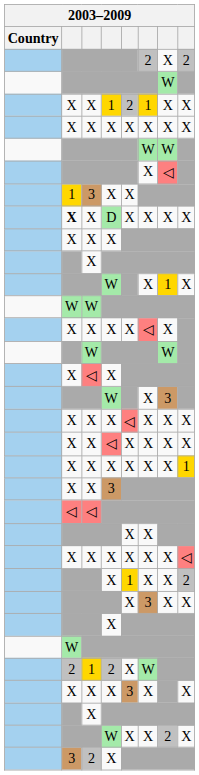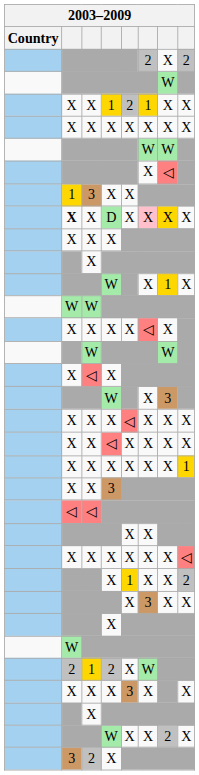(148, 217) no background -> (148, 217) pink background
(168, 217) no background -> (168, 217) gold background
